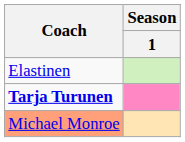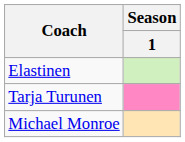(61, 96) bold -> (55, 96) normal
(64, 123) lightsalmon background -> (64, 123) no background
